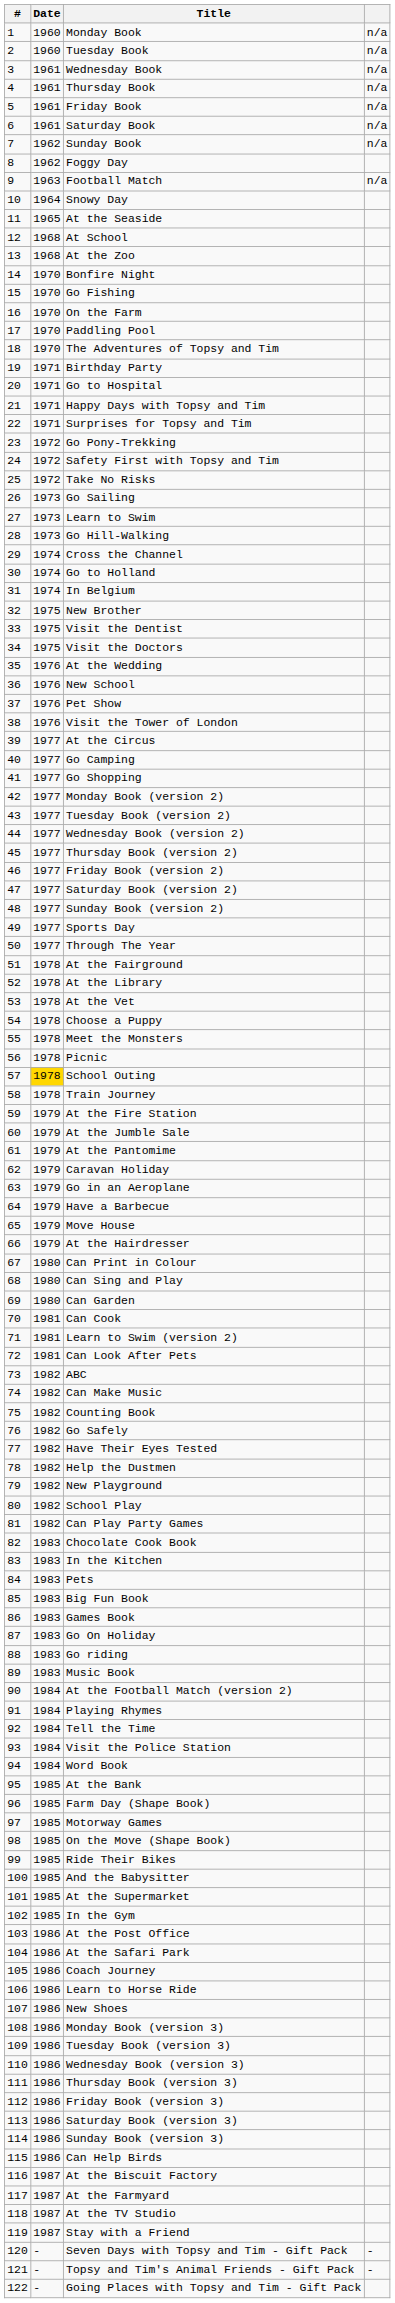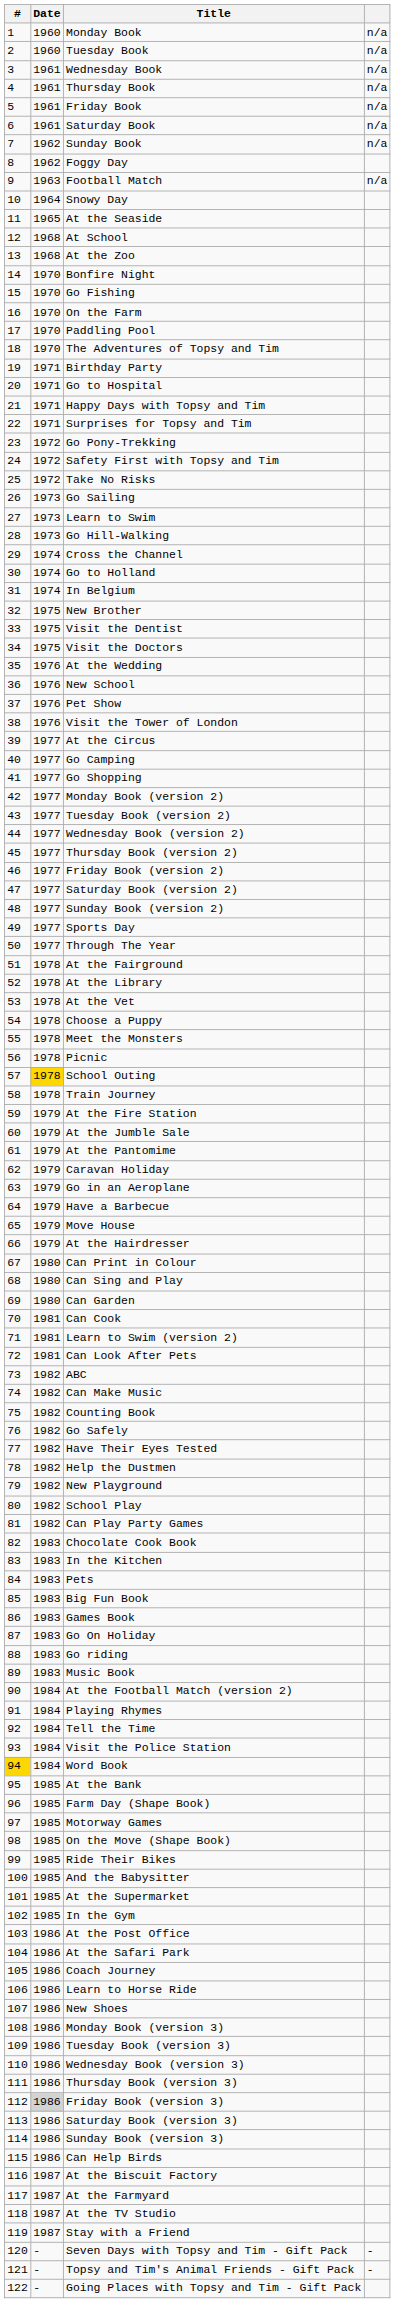(14, 1766) no background -> (14, 1766) gold background
(47, 2102) no background -> (47, 2102) lightgrey background
